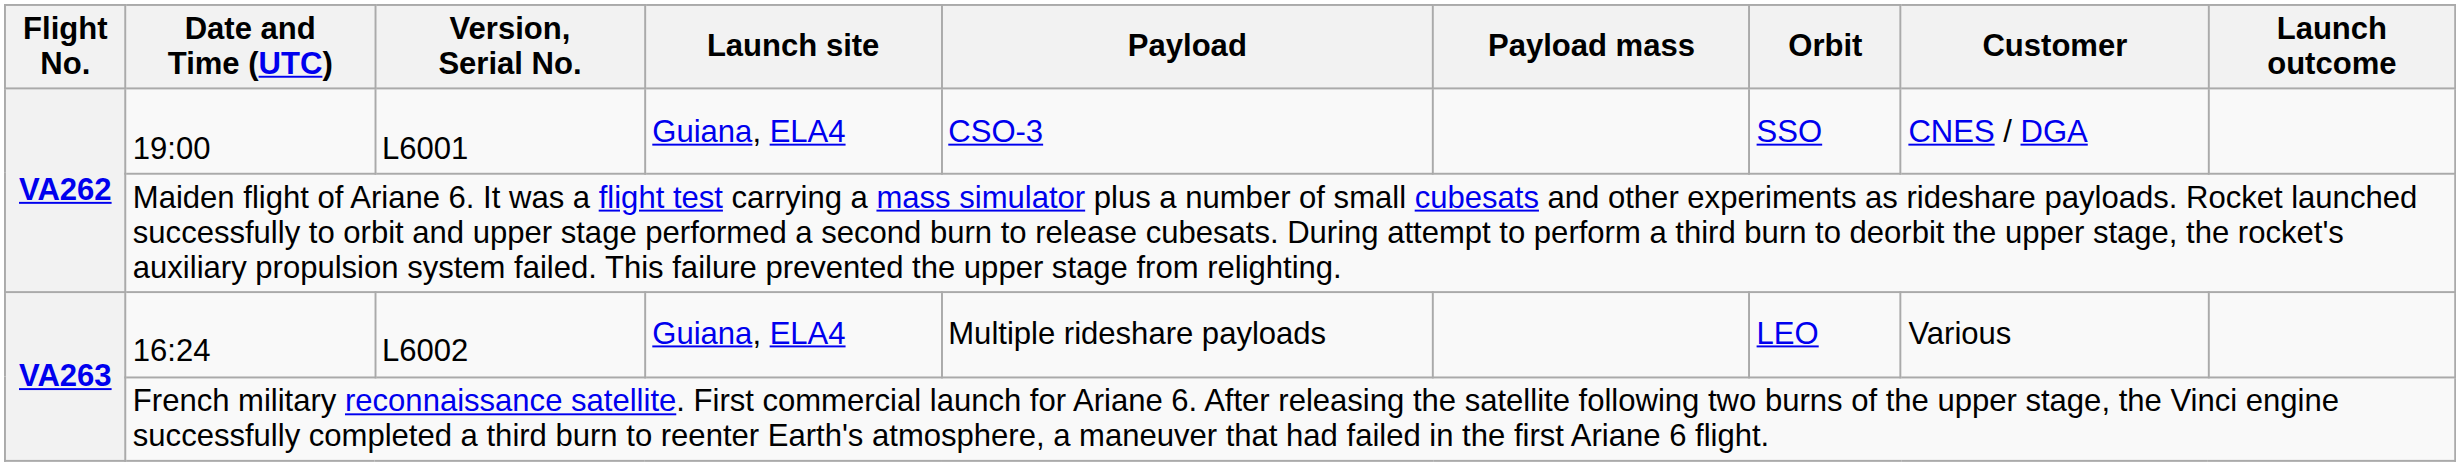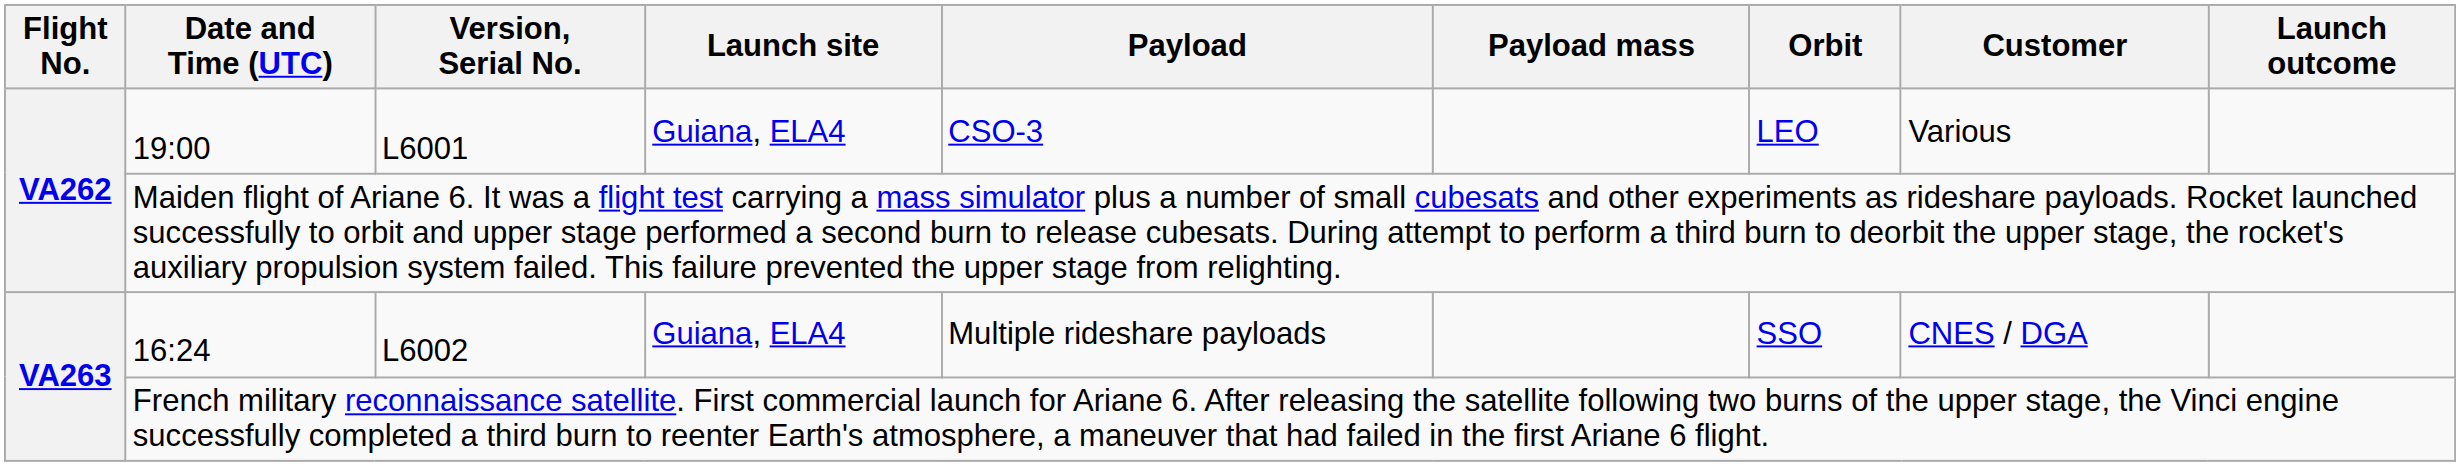(1789, 130) SSO -> (1788, 130) LEO
(1998, 130) CNES / DGA -> (1960, 130) Various
(1788, 333) LEO -> (1789, 333) SSO
(1960, 333) Various -> (1998, 333) CNES / DGA
